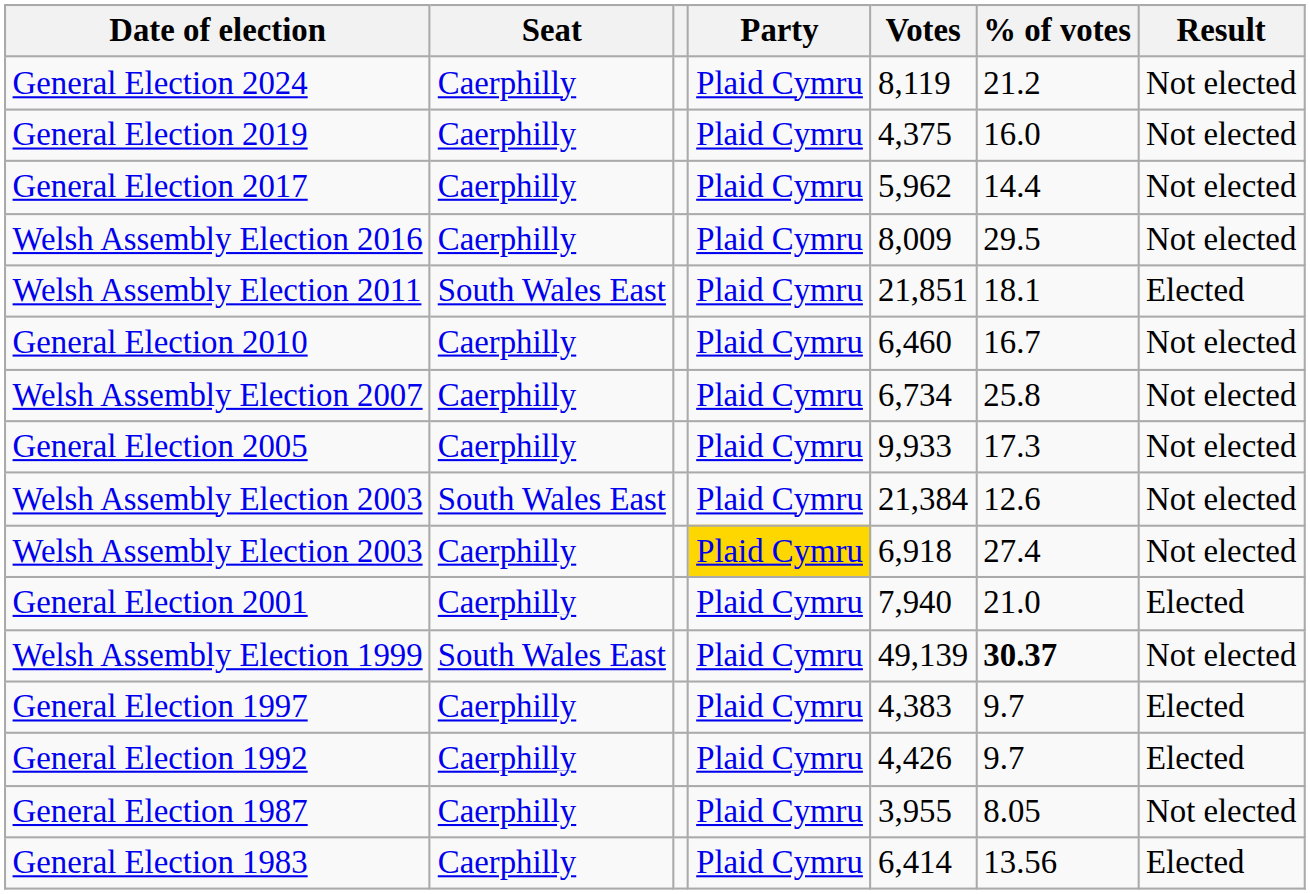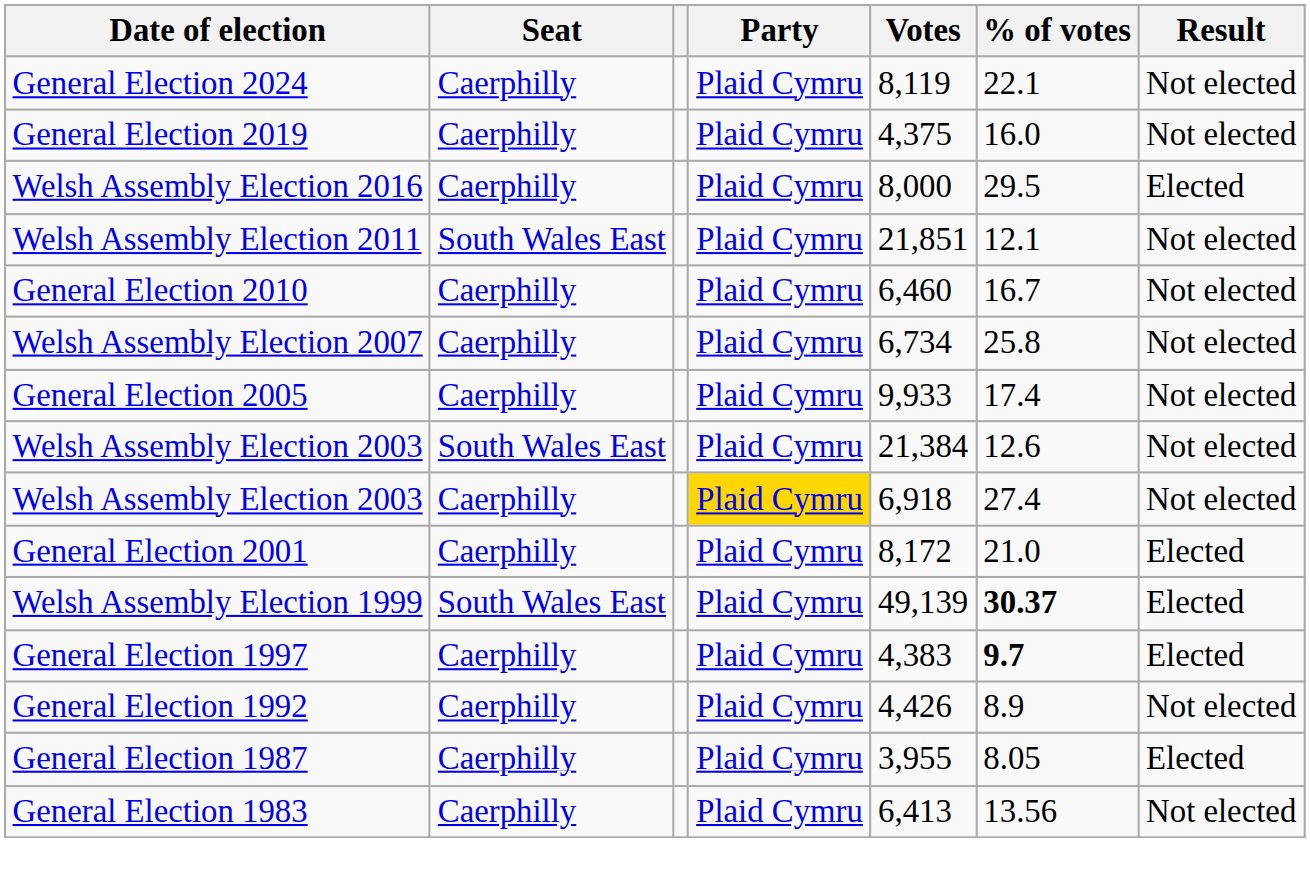(1012, 82) 21.2 -> (1012, 82) 22.1
- row: (160, 186)
(915, 238) 8,009 -> (915, 186) 8,000
(1221, 238) Not elected -> (1195, 186) Elected
(1012, 290) 18.1 -> (1012, 238) 12.1
(1195, 290) Elected -> (1221, 238) Not elected
(1012, 446) 17.3 -> (1012, 394) 17.4
(915, 602) 7,940 -> (915, 550) 8,172
(1221, 654) Not elected -> (1195, 602) Elected
(1004, 706) normal -> (1004, 654) bold
(1004, 758) 9.7 -> (1004, 706) 8.9
(1195, 758) Elected -> (1221, 706) Not elected
(1221, 810) Not elected -> (1195, 758) Elected
(915, 862) 6,414 -> (915, 810) 6,413
(1195, 862) Elected -> (1221, 810) Not elected
